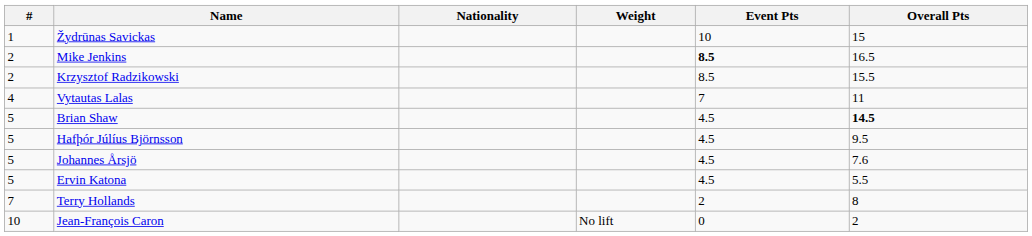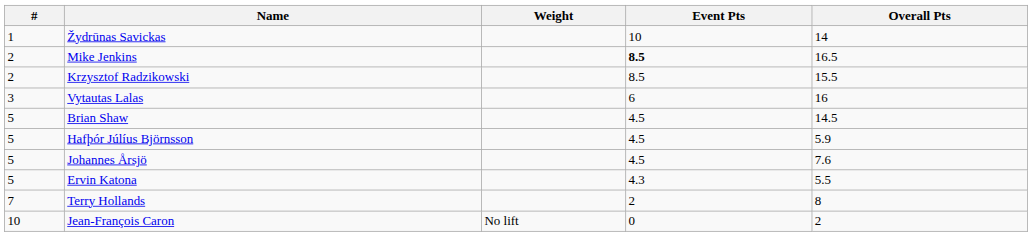- column: (487, 15)
(859, 36) 15 -> (821, 36) 14
(11, 97) 4 -> (11, 97) 3
(701, 97) 7 -> (632, 97) 6
(858, 97) 11 -> (821, 97) 16
(863, 118) bold -> (826, 118) normal
(860, 139) 9.5 -> (823, 139) 5.9
(706, 180) 4.5 -> (637, 180) 4.3
